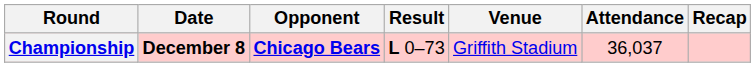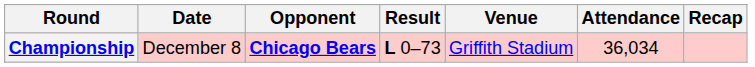(194, 47) bold -> (192, 47) normal
(635, 47) 36,037 -> (631, 47) 36,034
